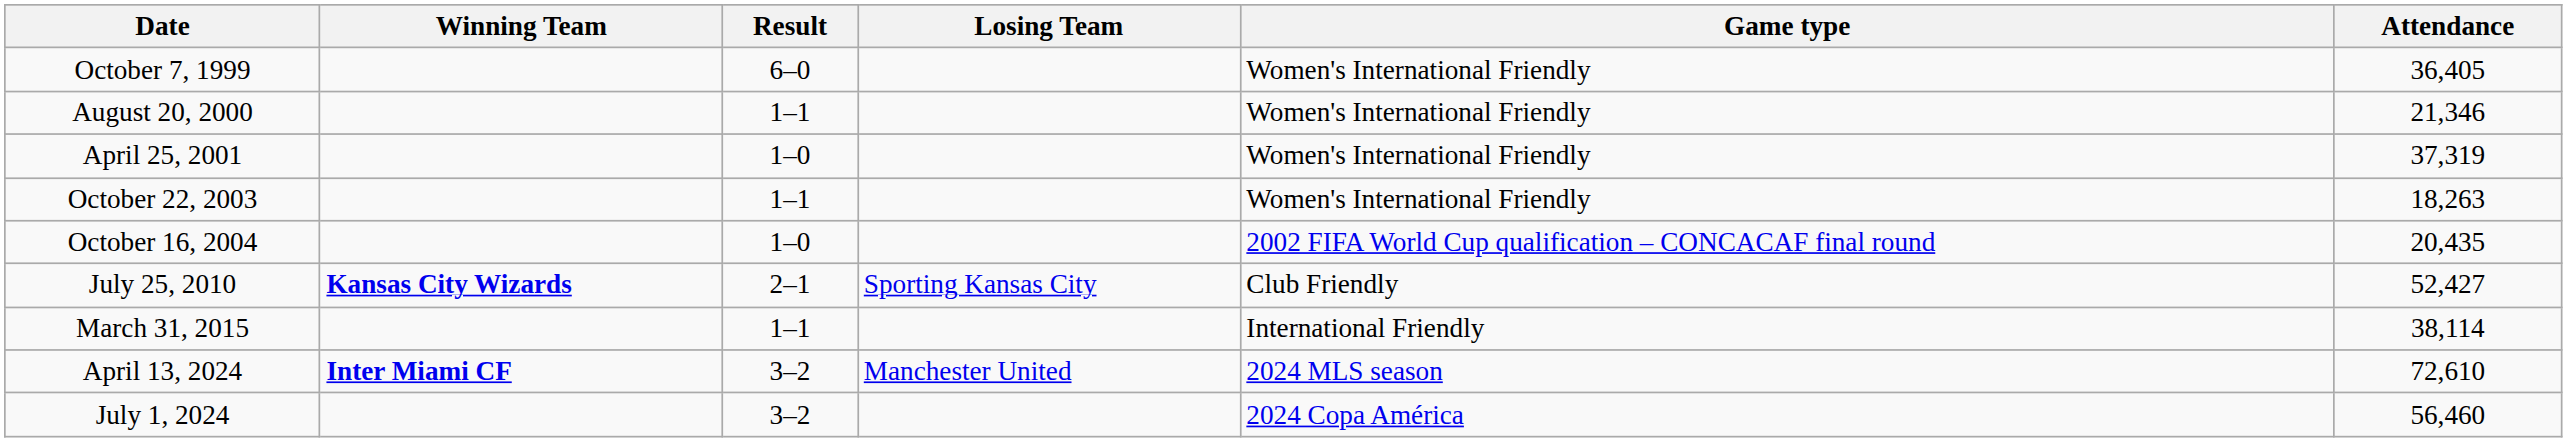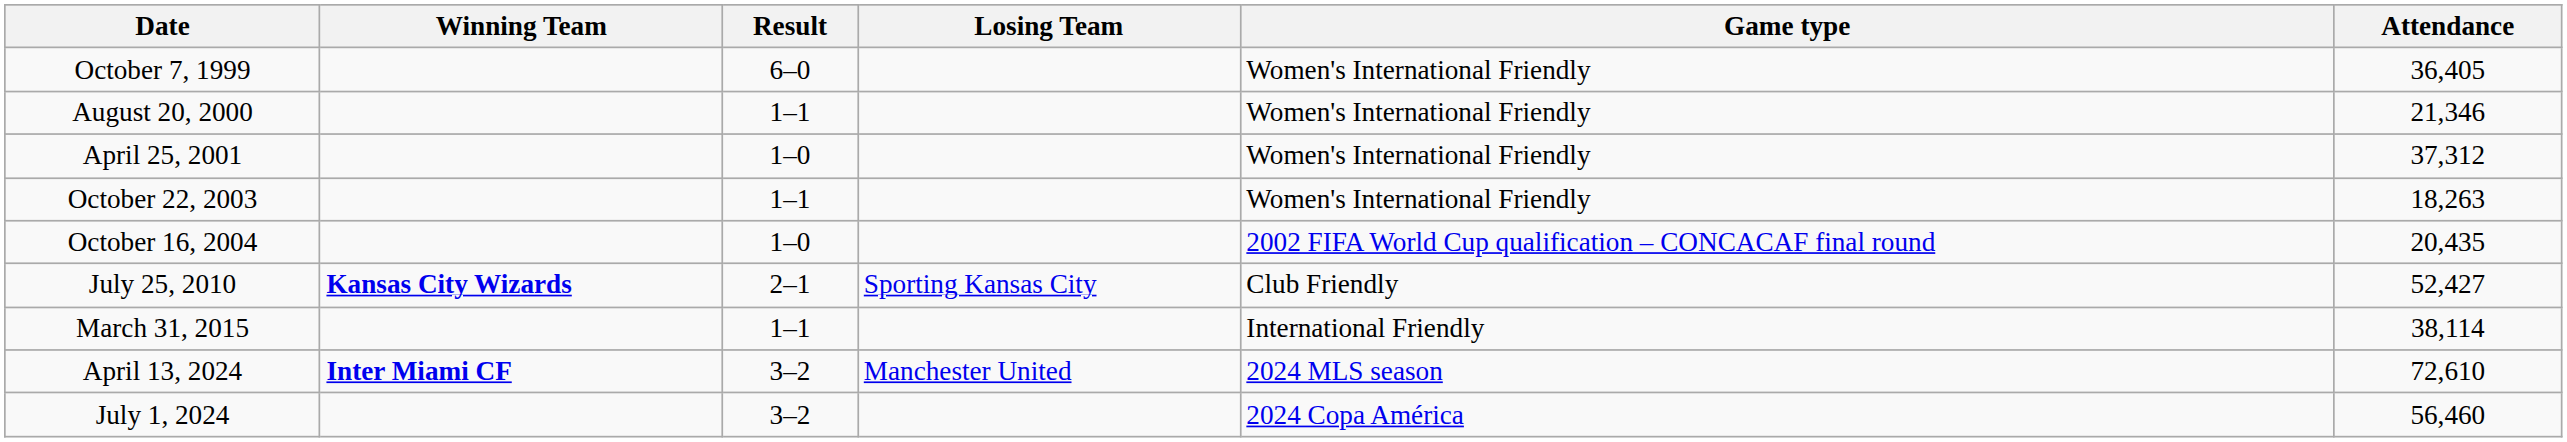(2448, 155) 37,319 -> (2448, 155) 37,312
